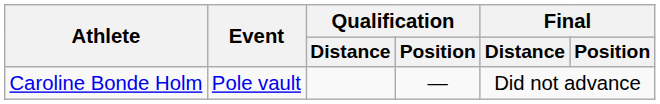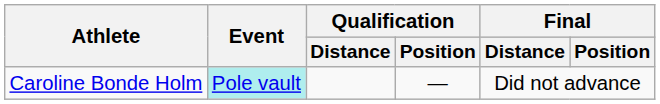(256, 83) no background -> (256, 83) paleturquoise background
